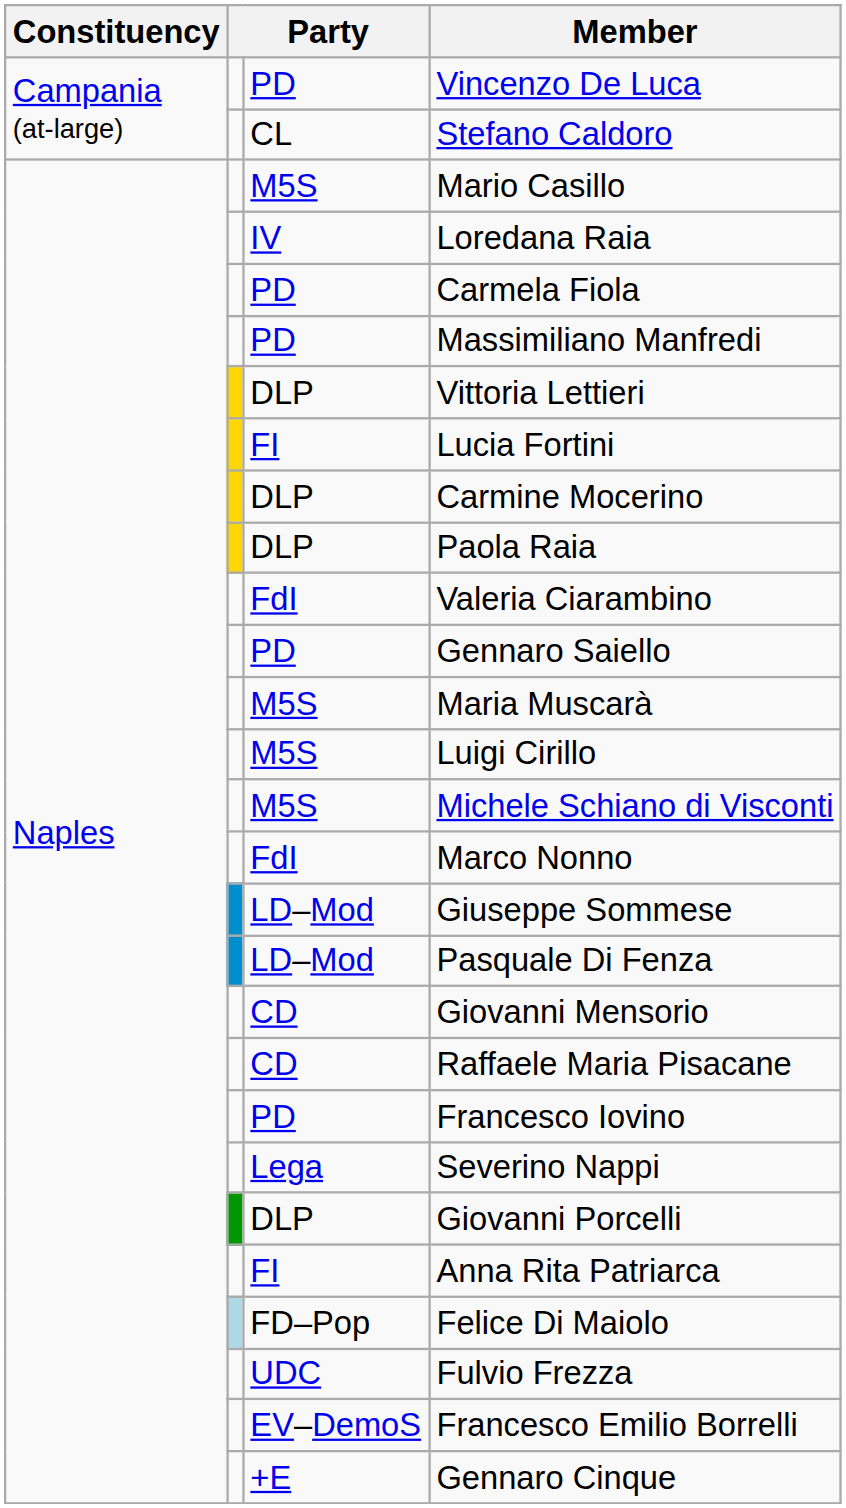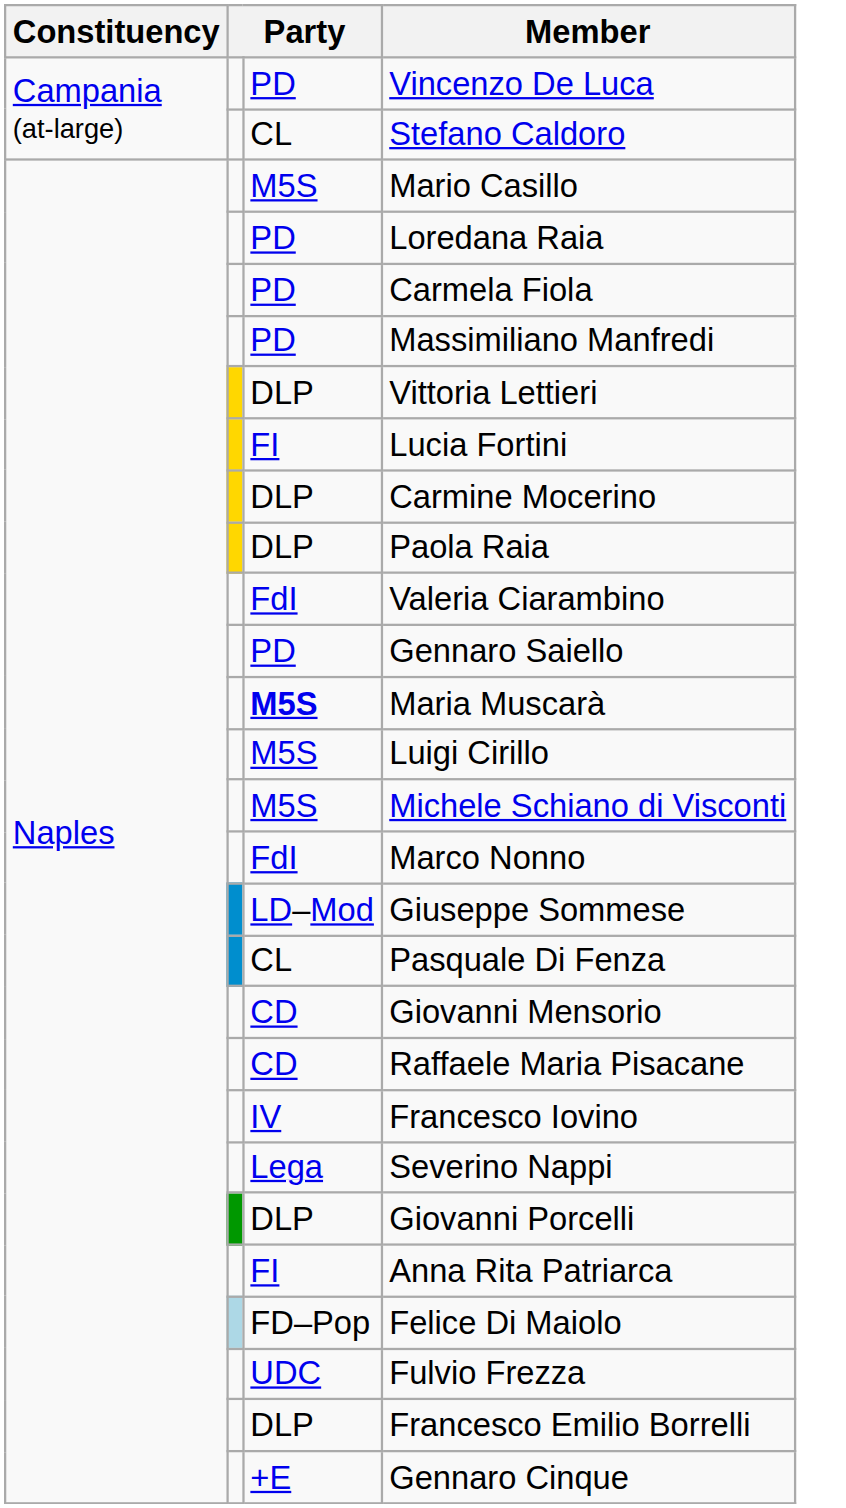(266, 238) IV -> (273, 238) PD
(284, 703) normal -> (284, 703) bold
(312, 961) LD–Mod -> (271, 961) CL
(273, 1116) PD -> (266, 1116) IV
(336, 1426) EV–DemoS -> (282, 1426) DLP
